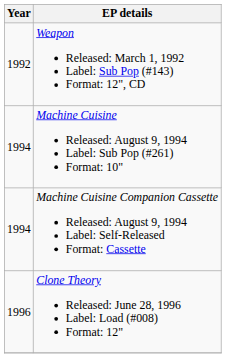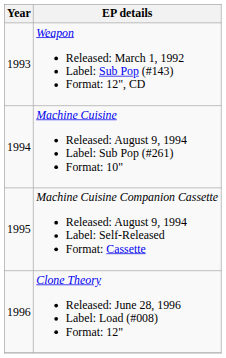(19, 64) 1992 -> (19, 64) 1993
(19, 229) 1994 -> (19, 229) 1995
